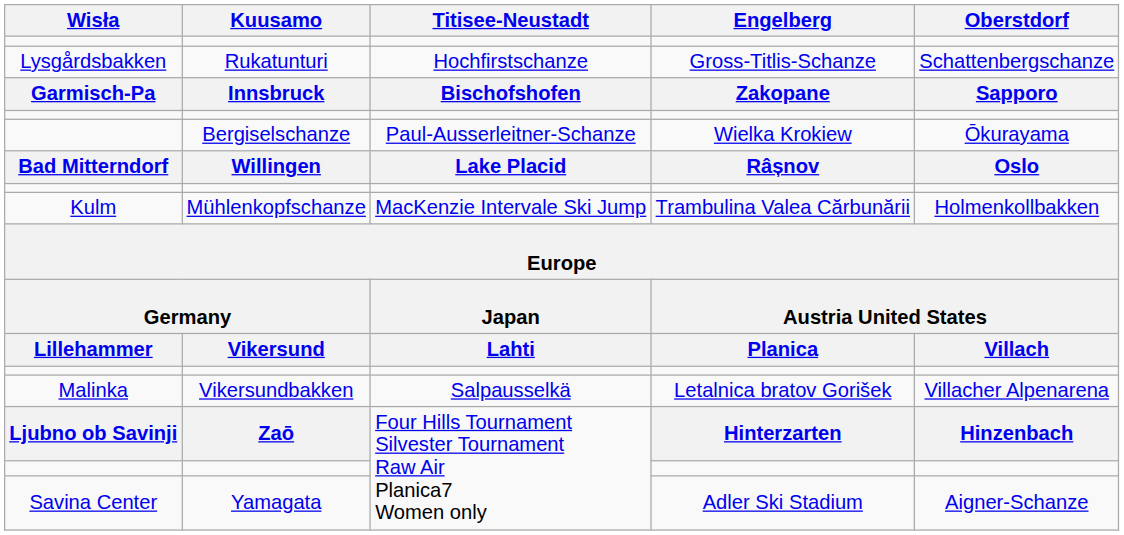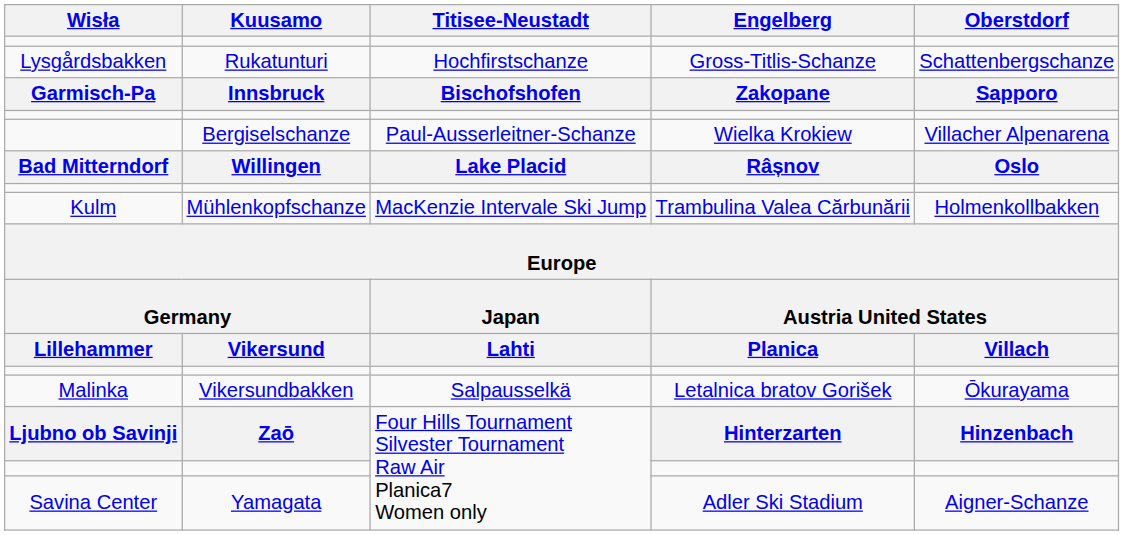(1017, 134) Ōkurayama -> (1017, 134) Villacher Alpenarena
(1017, 390) Villacher Alpenarena -> (1017, 390) Ōkurayama
